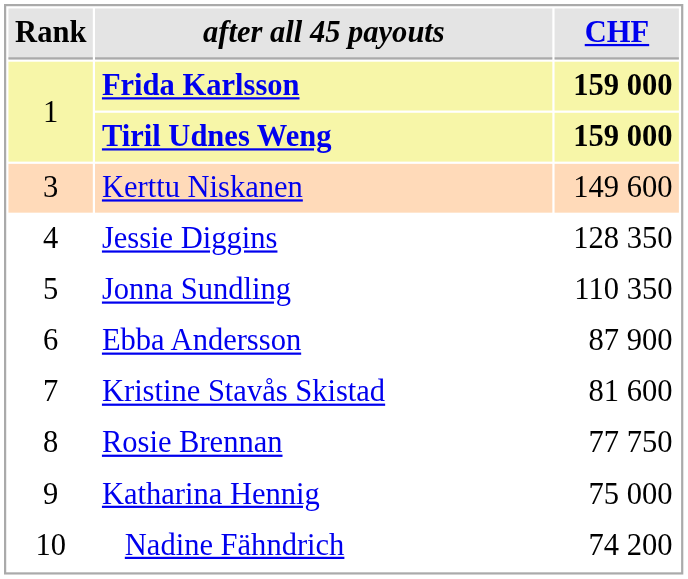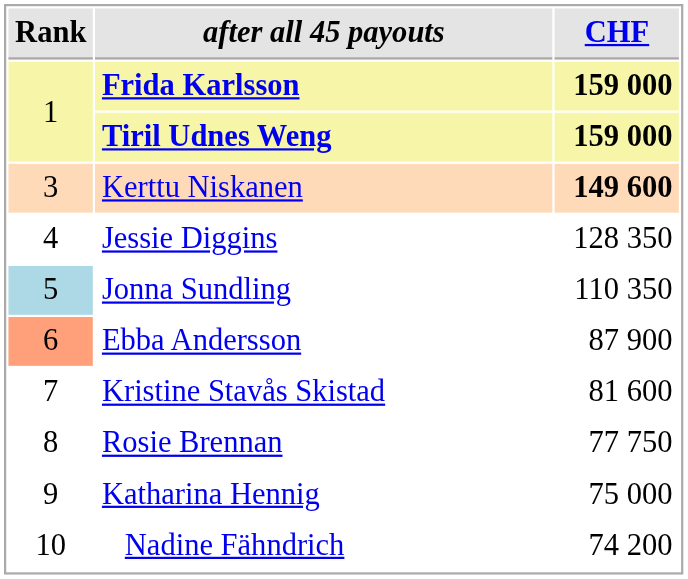(623, 187) normal -> (623, 187) bold
(51, 289) no background -> (51, 289) lightblue background
(51, 340) no background -> (51, 340) lightsalmon background
